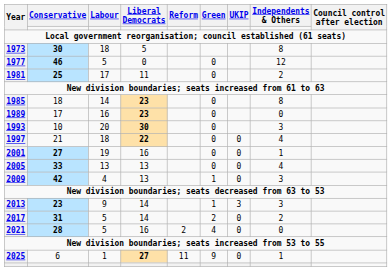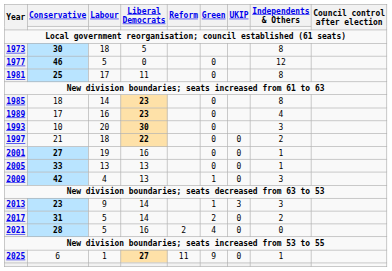(281, 75) 2 -> (281, 75) 8
(281, 114) 0 -> (281, 114) 4
(281, 140) 4 -> (281, 140) 2
(281, 166) 4 -> (281, 166) 1
